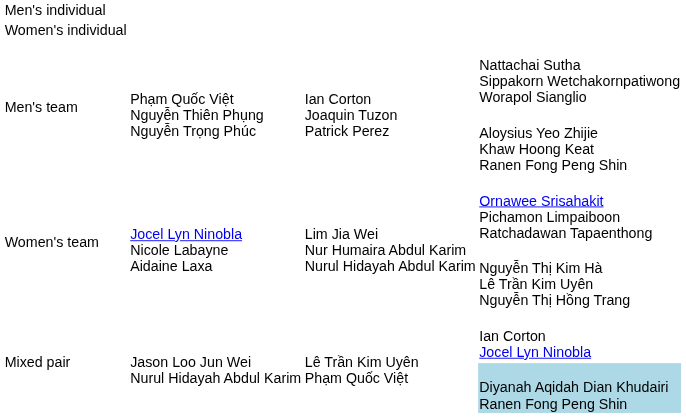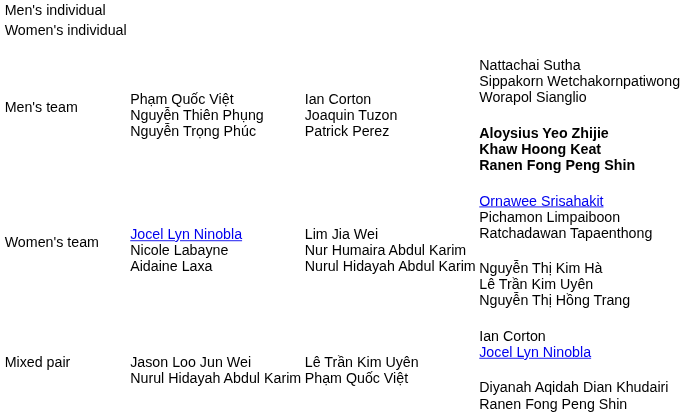(553, 149) normal -> (557, 149) bold
(574, 396) lightblue background -> (574, 396) no background
